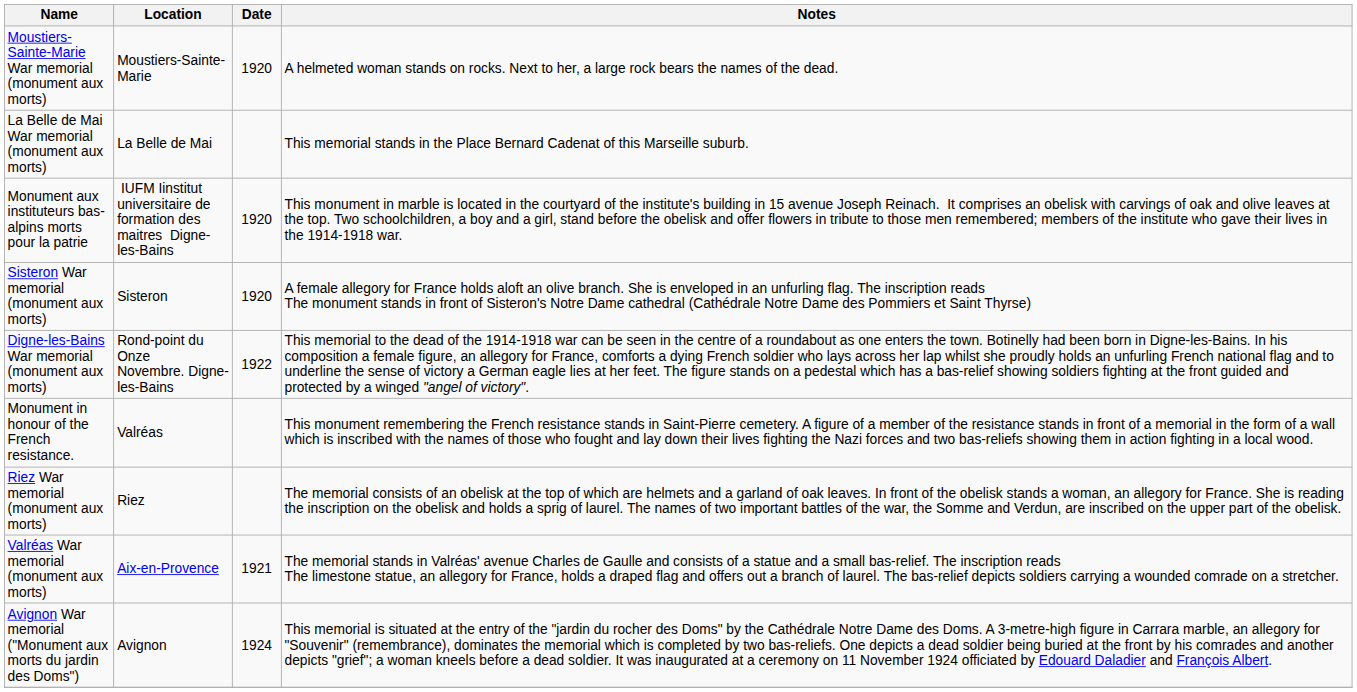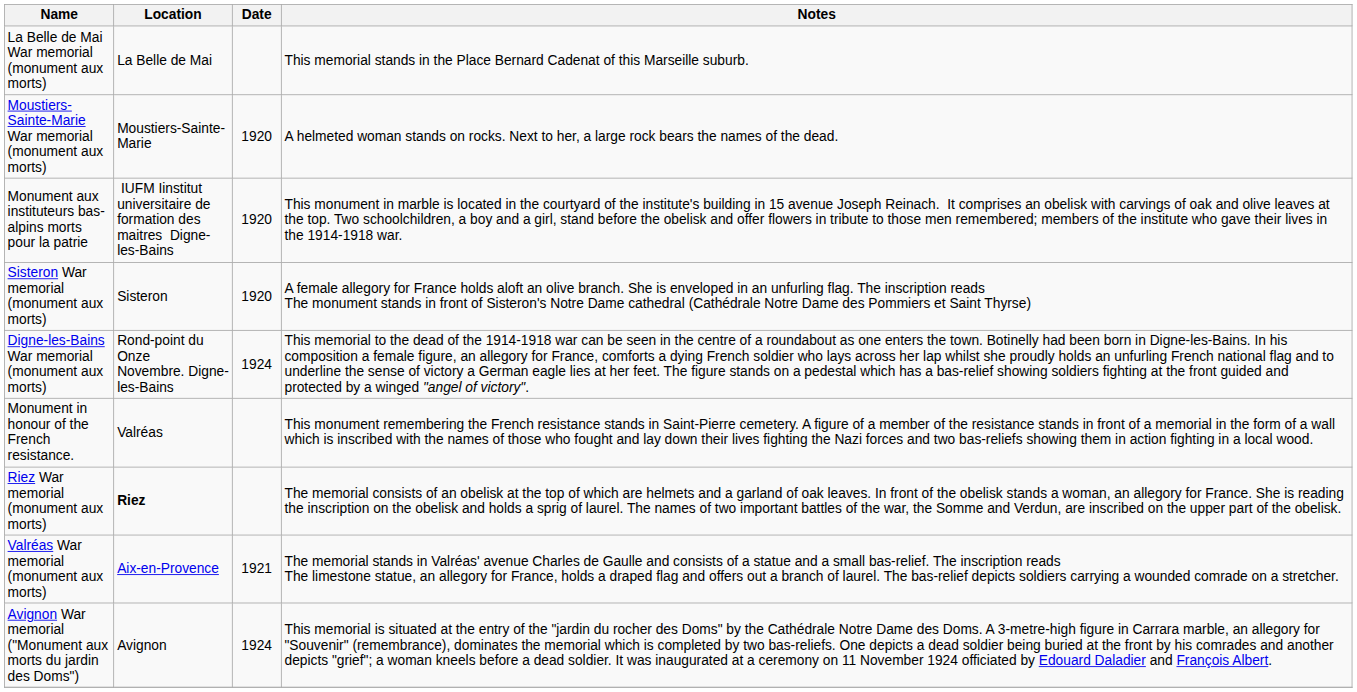rows swapped: (55, 144) <-> (55, 68)
(257, 364) 1922 -> (257, 364) 1924
(131, 500) normal -> (131, 500) bold
